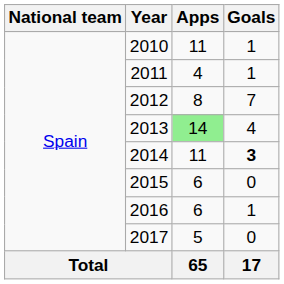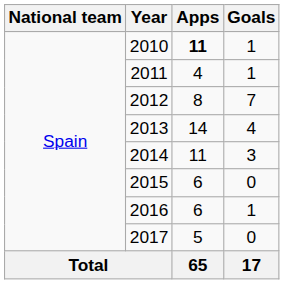(198, 45) normal -> (198, 45) bold
(198, 127) lightgreen background -> (198, 127) no background
(251, 155) bold -> (251, 155) normal
